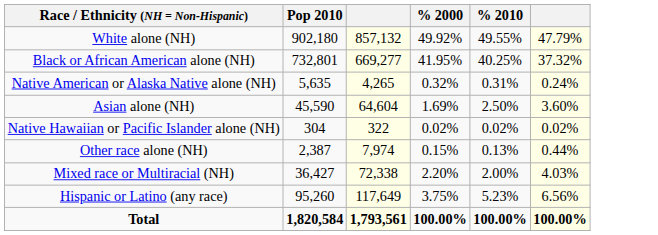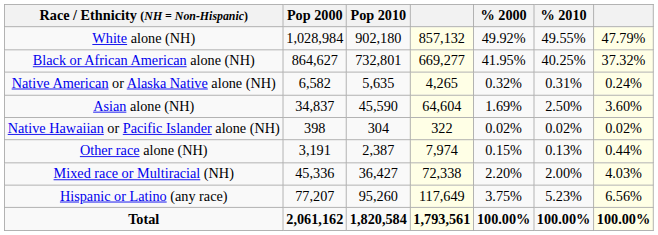+ column: (315, 15)
